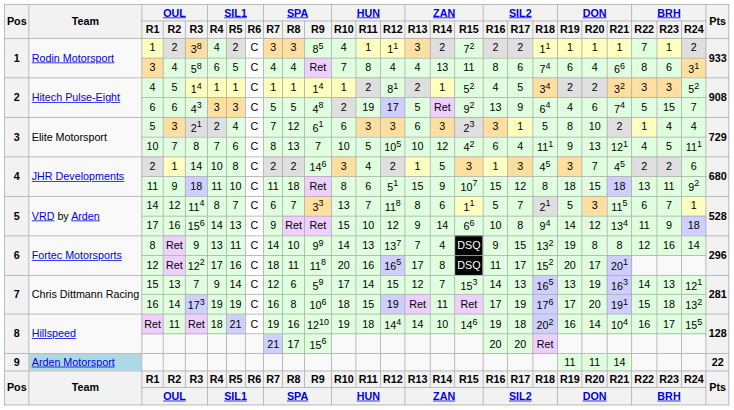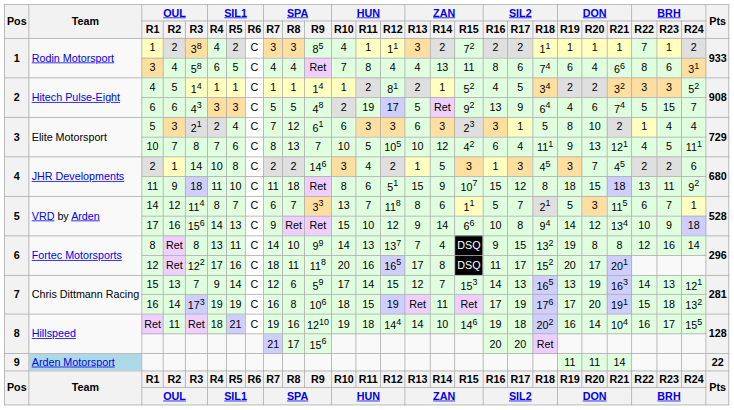(644, 225) 11 -> (644, 225) 10
(196, 245) 9 -> (196, 245) 8
